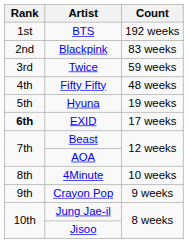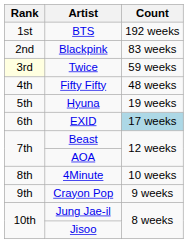(25, 67) no background -> (25, 67) lightyellow background
(25, 121) bold -> (25, 121) normal
(152, 121) no background -> (152, 121) lightblue background
